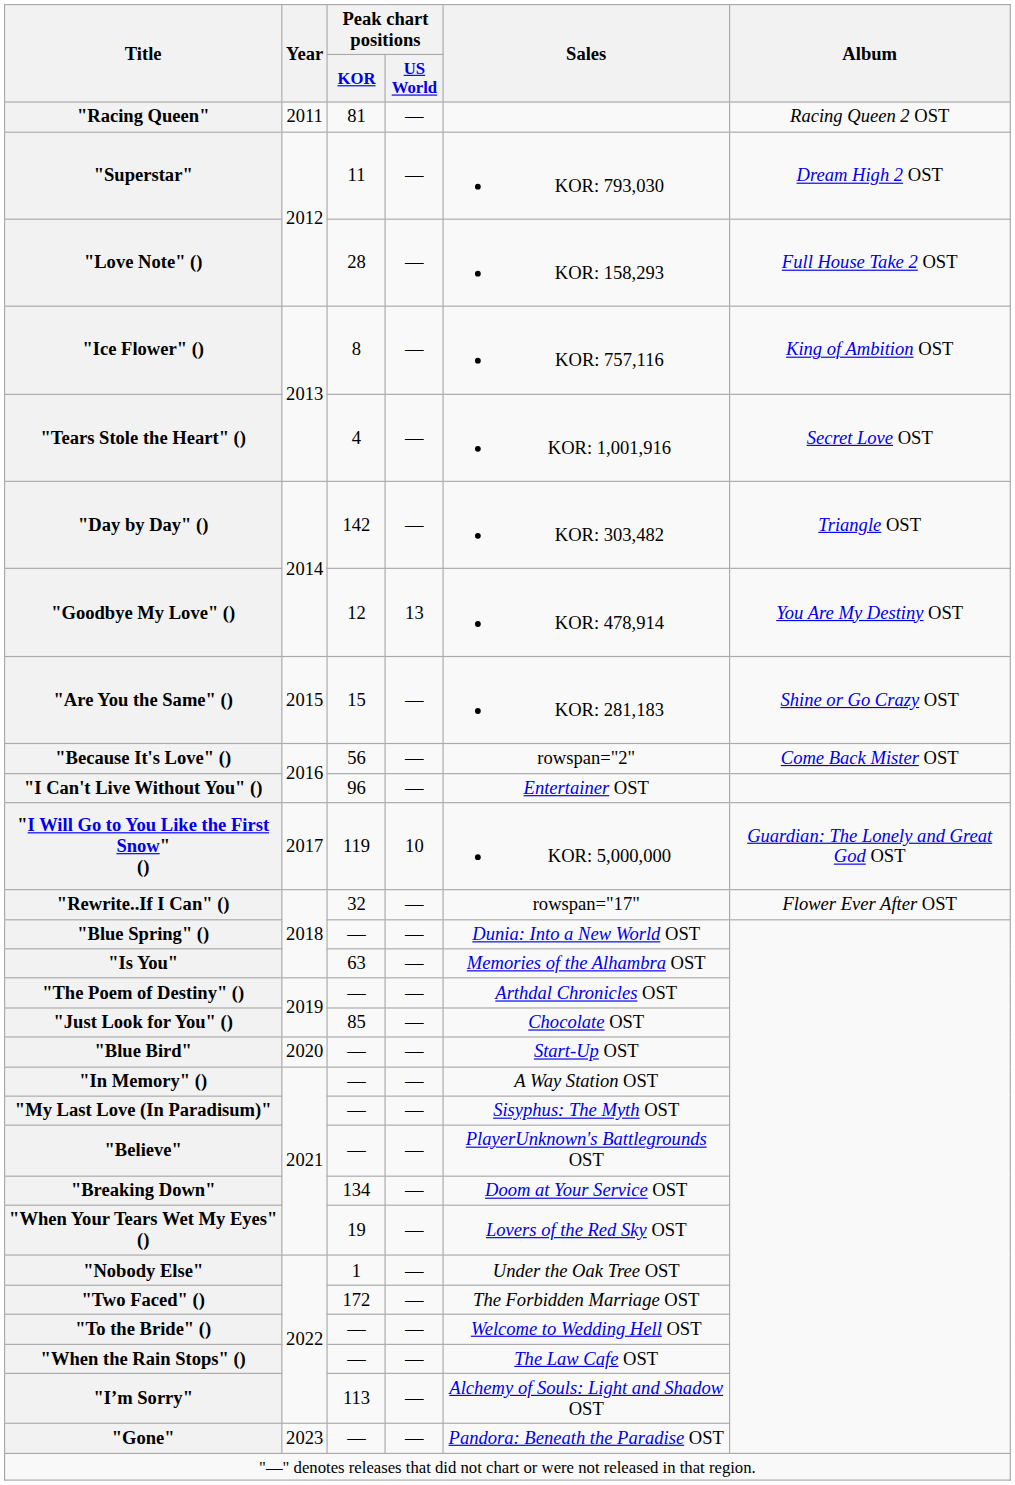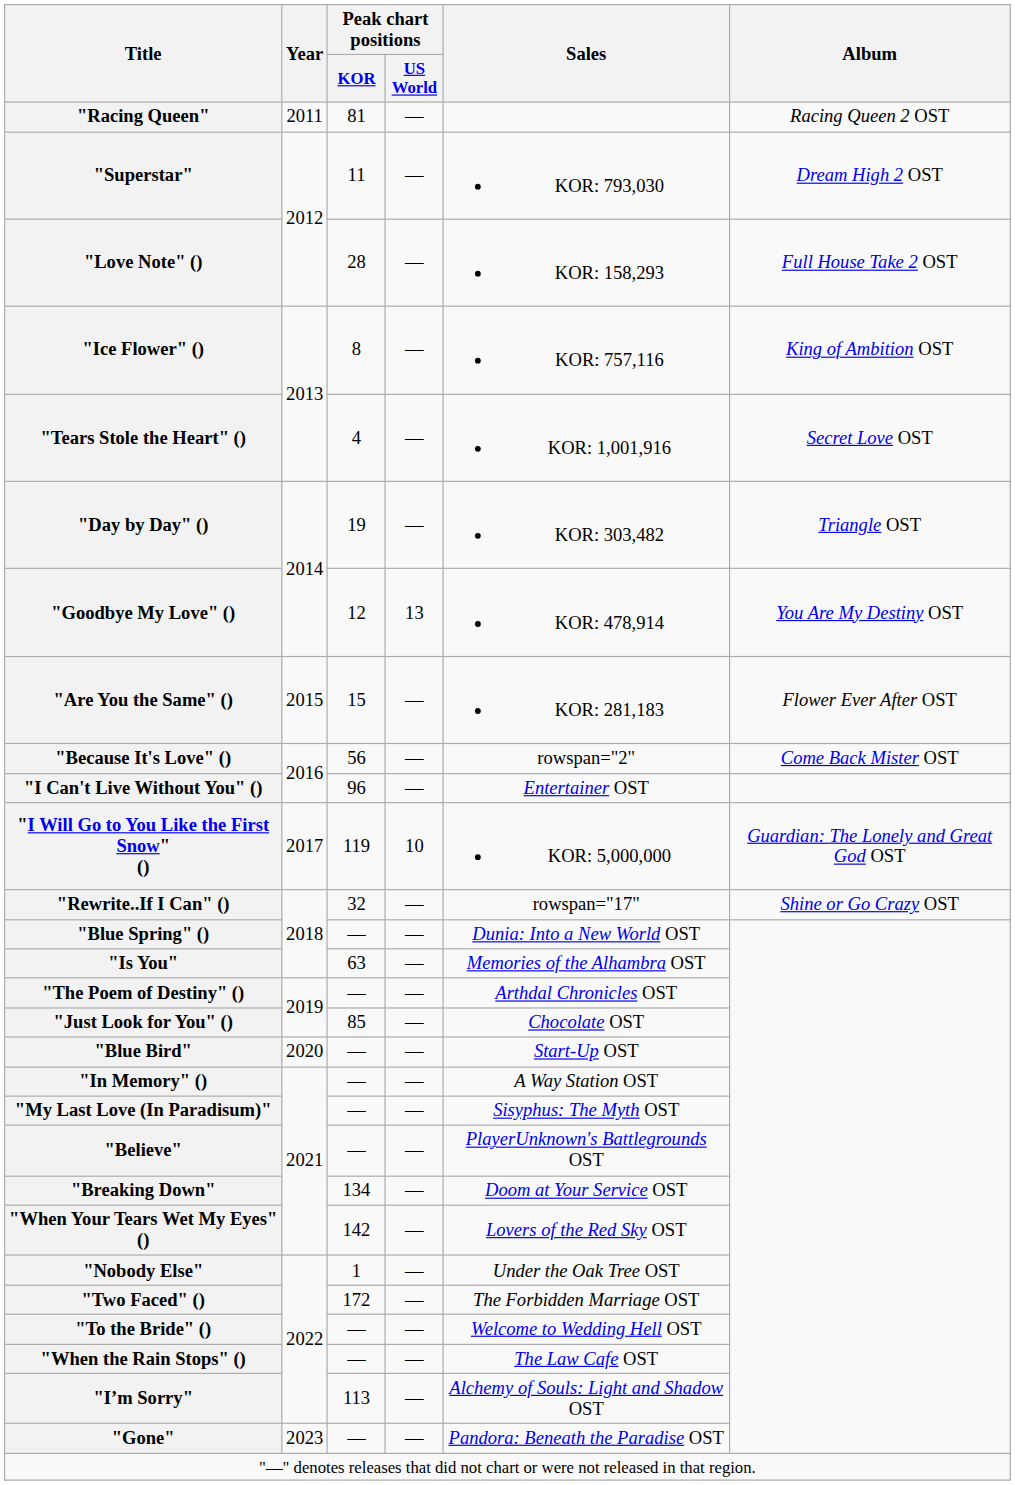(356, 524) 142 -> (356, 524) 19
(870, 699) Shine or Go Crazy OST -> (870, 699) Flower Ever After OST
(870, 904) Flower Ever After OST -> (870, 904) Shine or Go Crazy OST
(356, 1230) 19 -> (356, 1230) 142
